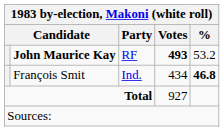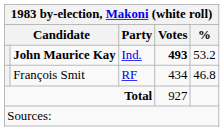(129, 55) RF -> (132, 55) Ind.
(132, 75) Ind. -> (129, 75) RF
(205, 75) bold -> (205, 75) normal
